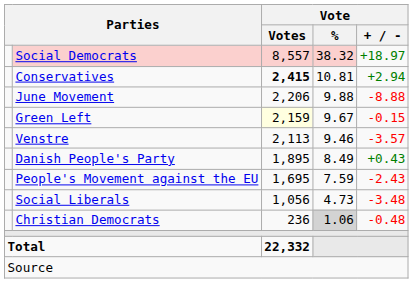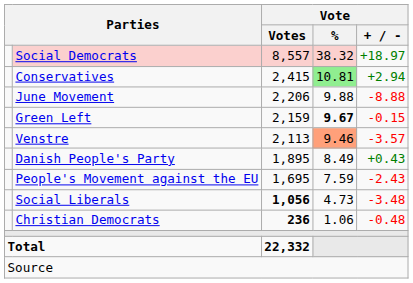(291, 76) bold -> (291, 76) normal
(335, 76) no background -> (335, 76) lightgreen background
(291, 118) lightyellow background -> (291, 118) no background
(339, 118) normal -> (339, 118) bold
(339, 138) no background -> (339, 138) lightsalmon background
(291, 200) normal -> (291, 200) bold
(299, 220) normal -> (299, 220) bold
(339, 220) lightgrey background -> (339, 220) no background
